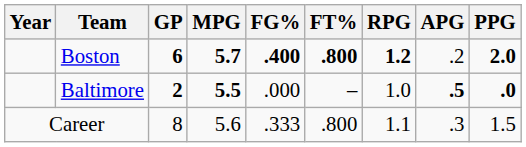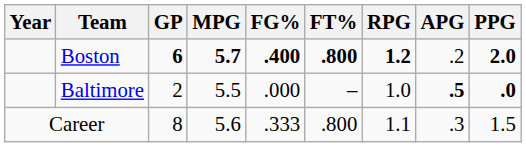(177, 90) bold -> (177, 90) normal
(228, 90) bold -> (228, 90) normal
